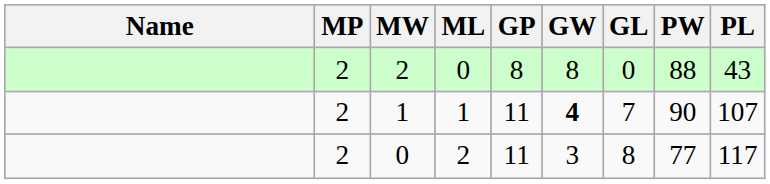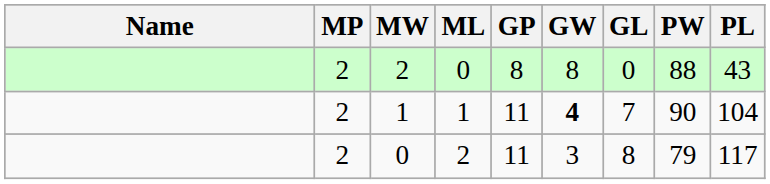(738, 112) 107 -> (738, 112) 104
(683, 155) 77 -> (683, 155) 79
